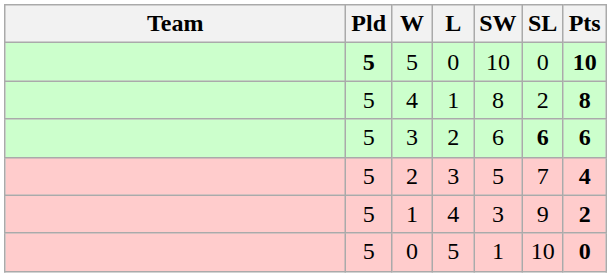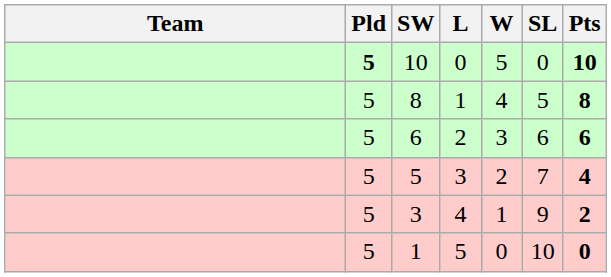columns swapped: (412, 23) <-> (498, 23)
(543, 99) 2 -> (543, 99) 5
(543, 137) bold -> (543, 137) normal
